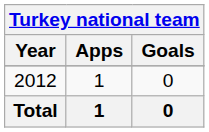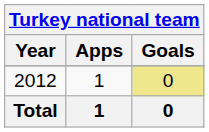(168, 80) no background -> (168, 80) khaki background
